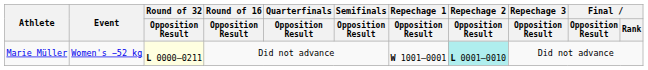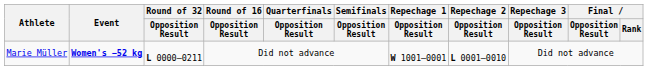(107, 53) normal -> (107, 53) bold
(174, 58) lightyellow background -> (174, 58) no background
(478, 58) paleturquoise background -> (478, 58) no background
